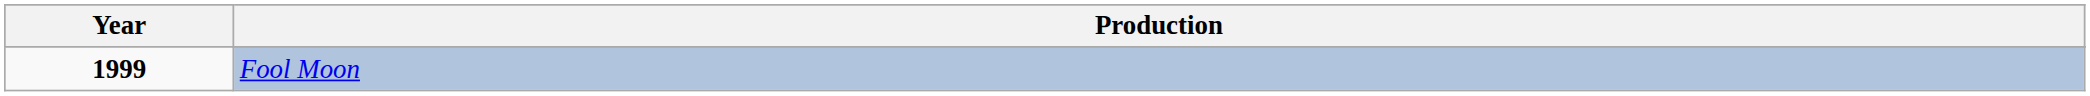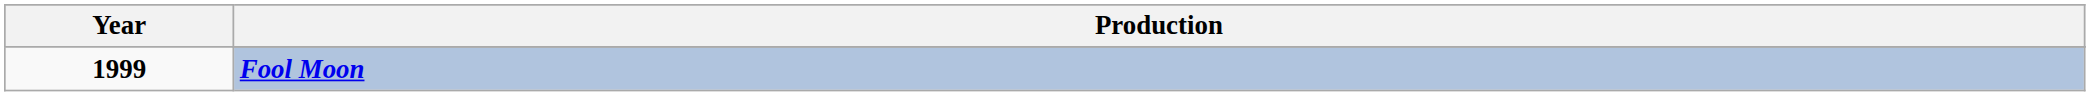(300, 68) normal -> (302, 68) bold
